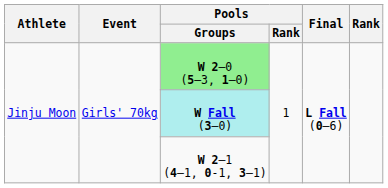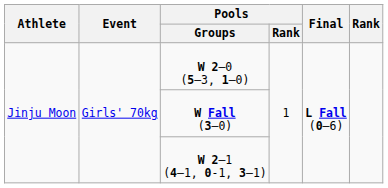(215, 73) lightgreen background -> (215, 73) no background
(215, 120) paleturquoise background -> (215, 120) no background
